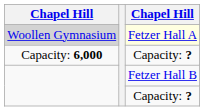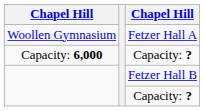(62, 34) lightgrey background -> (62, 34) no background
(162, 34) lightyellow background -> (162, 34) no background
